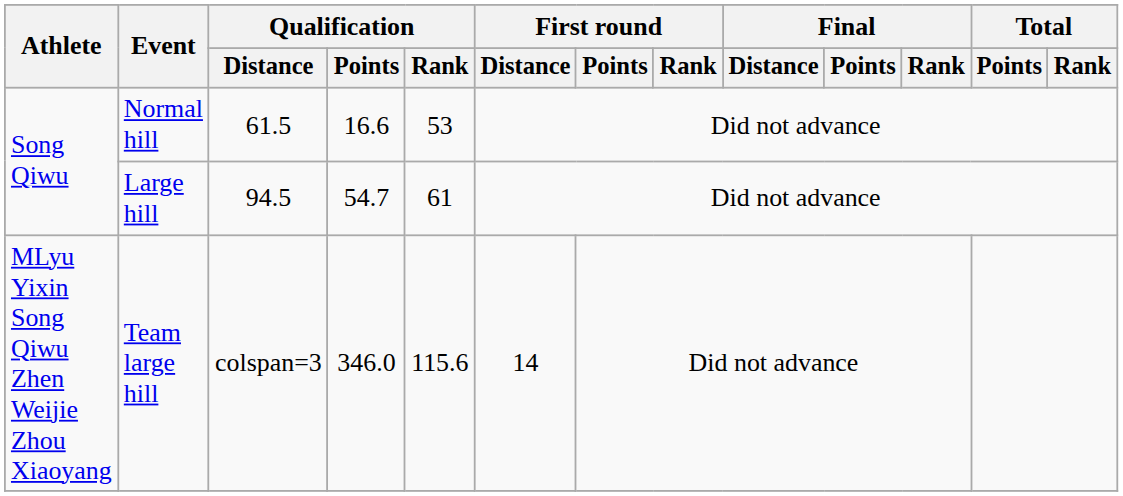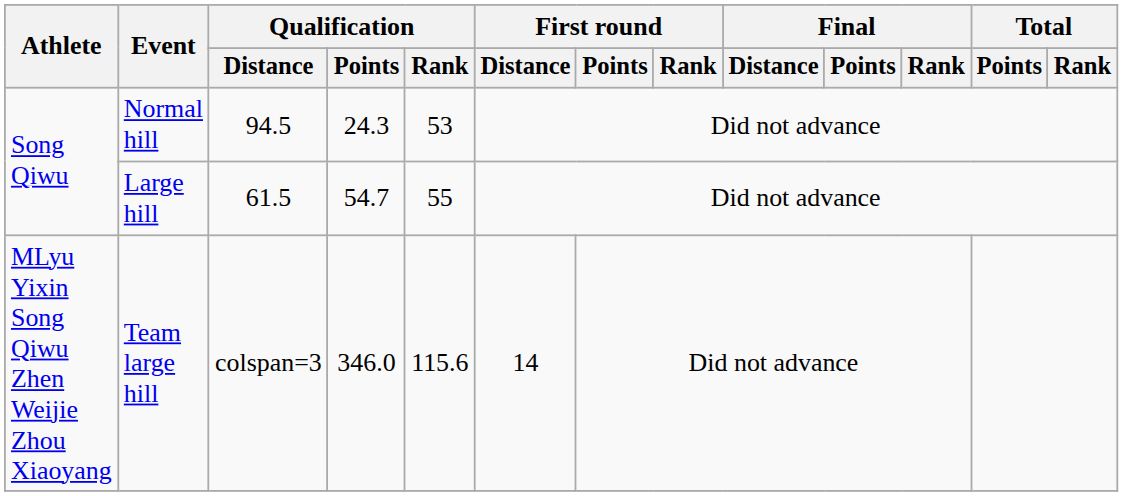(268, 124) 61.5 -> (268, 124) 94.5
(366, 124) 16.6 -> (366, 124) 24.3
(268, 198) 94.5 -> (268, 198) 61.5
(440, 198) 61 -> (440, 198) 55
